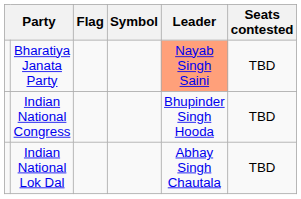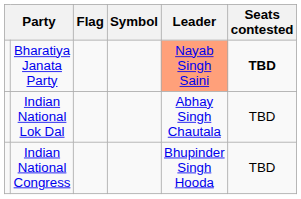(262, 65) normal -> (262, 65) bold
rows swapped: (42, 116) <-> (42, 167)
